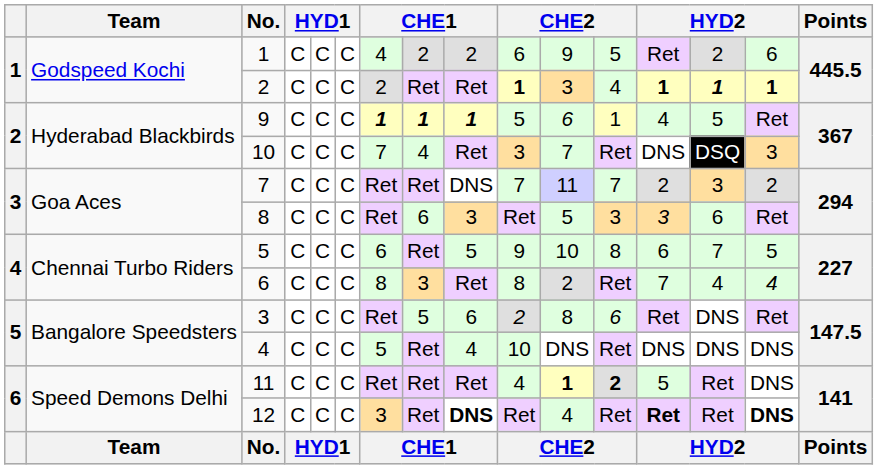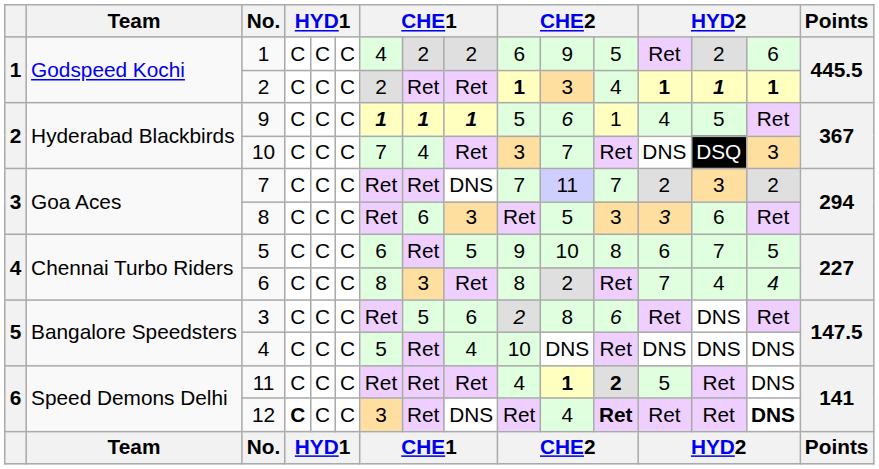(298, 414) normal -> (298, 414) bold
(471, 414) bold -> (471, 414) normal
(615, 414) normal -> (616, 414) bold
(663, 414) bold -> (664, 414) normal
